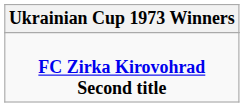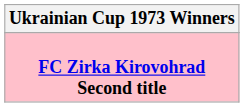(122, 77) no background -> (122, 77) pink background
